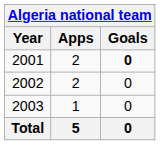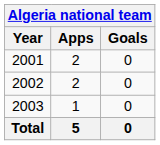(128, 60) bold -> (128, 60) normal
